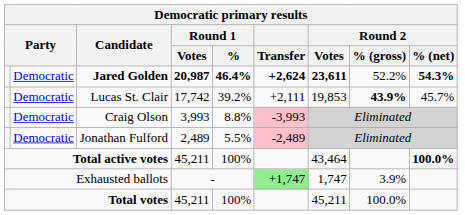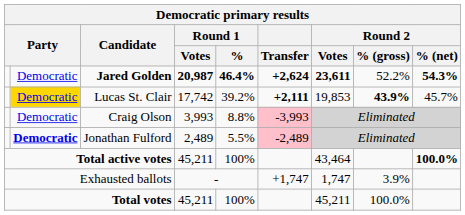(44, 96) no background -> (47, 96) gold background
(287, 96) normal -> (291, 96) bold
(44, 138) normal -> (45, 138) bold
(287, 179) lightgreen background -> (291, 179) no background
